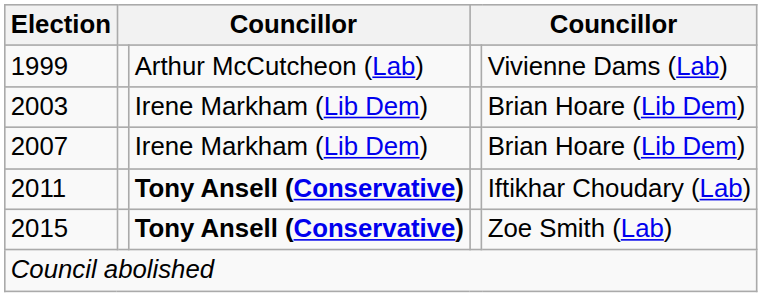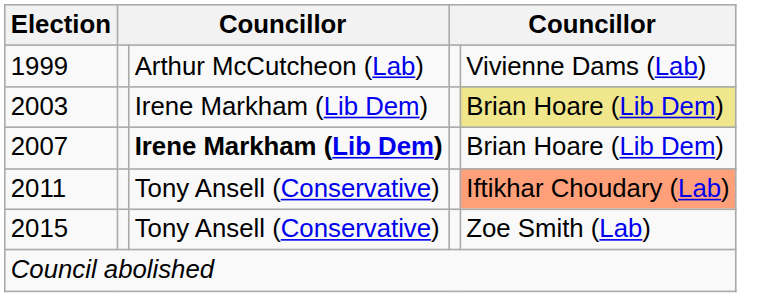(617, 106) no background -> (595, 106) khaki background
(281, 147) normal -> (289, 147) bold
(299, 188) bold -> (287, 188) normal
(619, 188) no background -> (598, 188) lightsalmon background
(299, 229) bold -> (287, 229) normal
